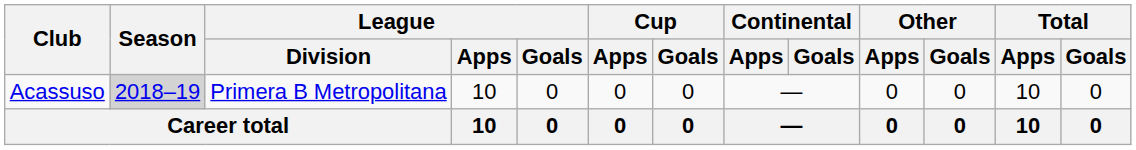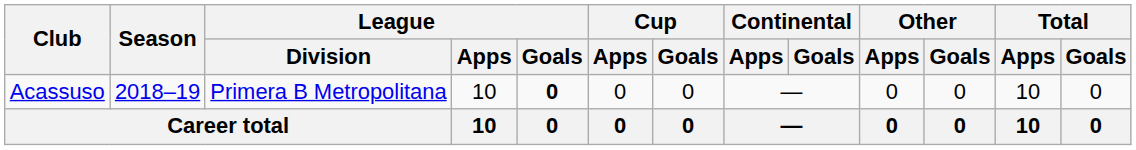(158, 91) lightgrey background -> (158, 91) no background
(552, 91) normal -> (552, 91) bold
